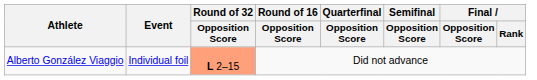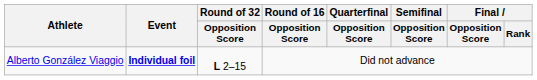(158, 61) normal -> (162, 61) bold
(223, 67) lightsalmon background -> (230, 67) no background
